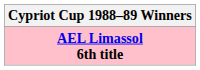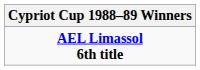(100, 45) pink background -> (100, 45) no background
